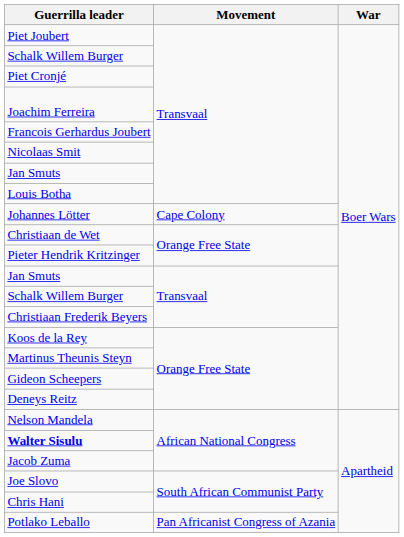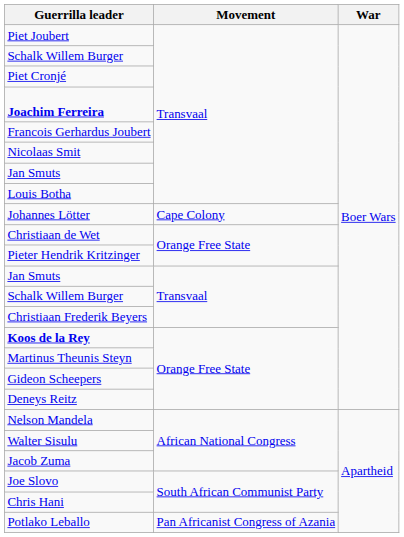(51, 111) normal -> (56, 111) bold
(47, 337) normal -> (49, 337) bold
(45, 440) bold -> (42, 440) normal
